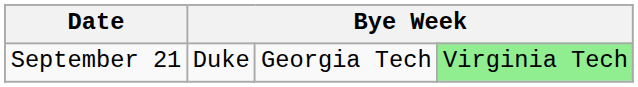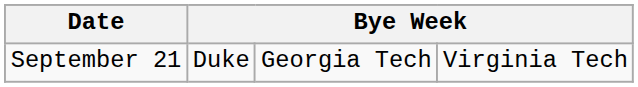(536, 63) lightgreen background -> (536, 63) no background
